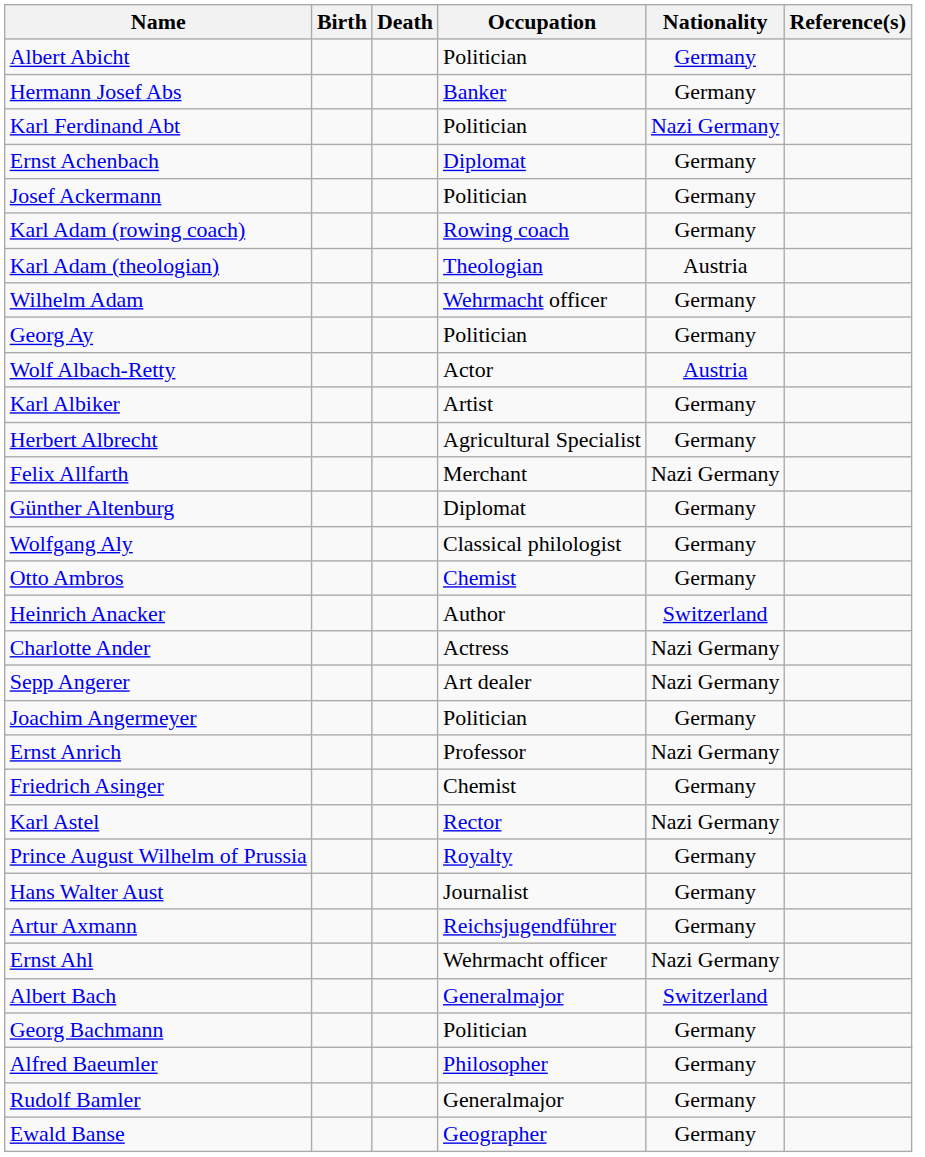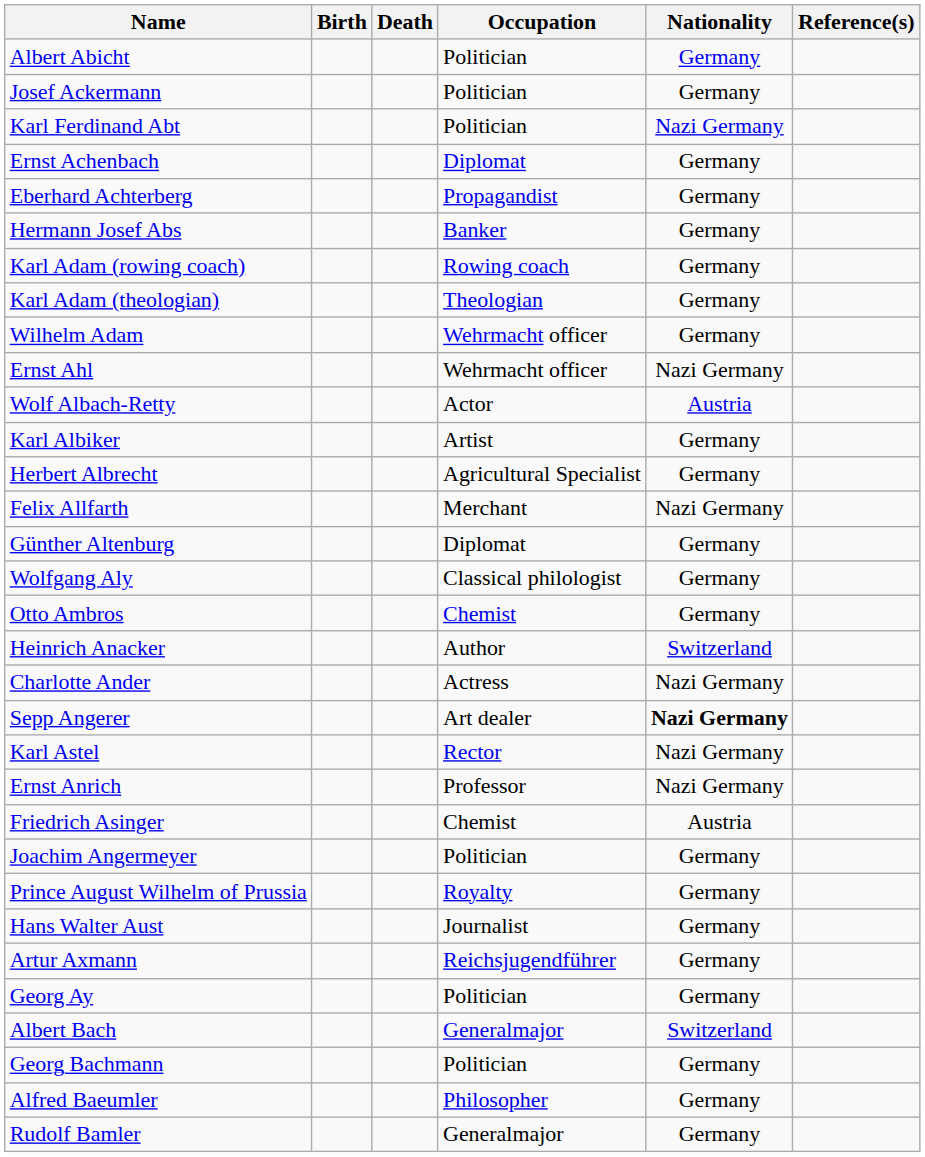rows swapped: (96, 91) <-> (86, 195)
+ row: (101, 195)
(715, 265) Austria -> (719, 299) Germany
rows swapped: (51, 960) <-> (51, 334)
(715, 682) normal -> (719, 717) bold
rows swapped: (103, 717) <-> (54, 821)
(715, 786) Germany -> (719, 821) Austria
- row: (67, 1134)
